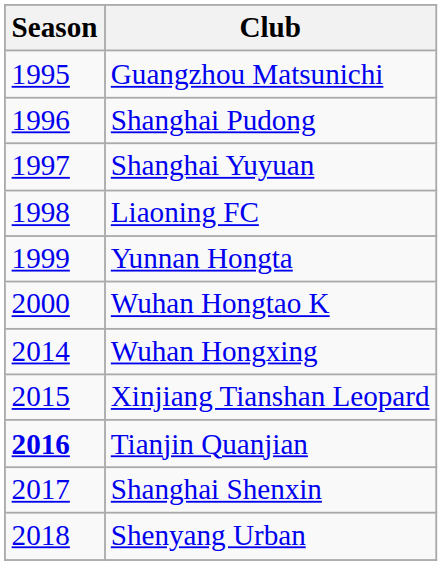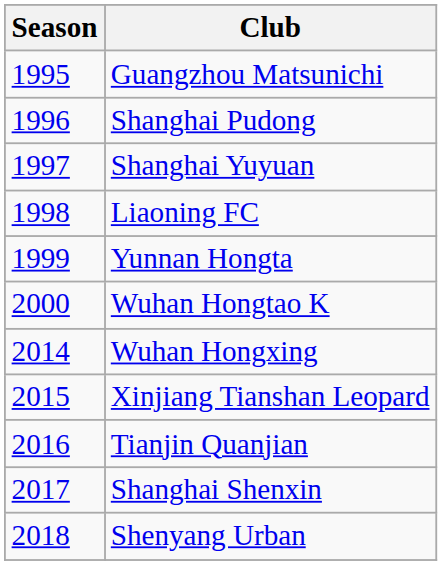(41, 443) bold -> (41, 443) normal
